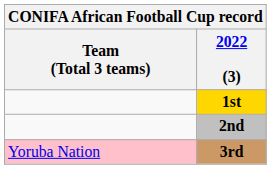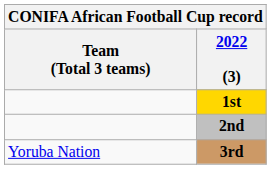(54, 151) pink background -> (54, 151) no background
